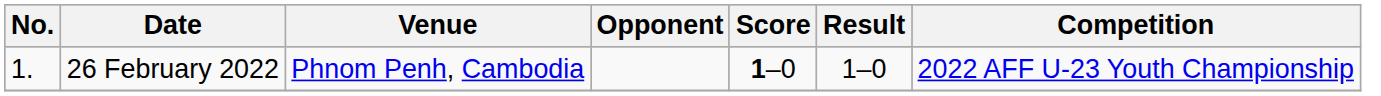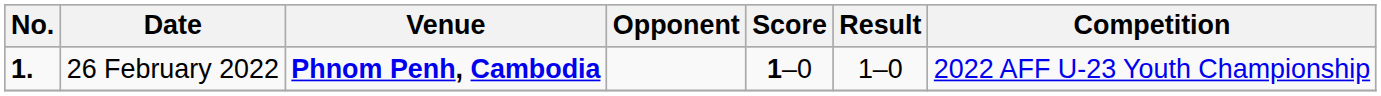(22, 68) normal -> (22, 68) bold
(438, 68) normal -> (446, 68) bold
